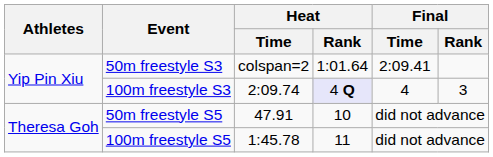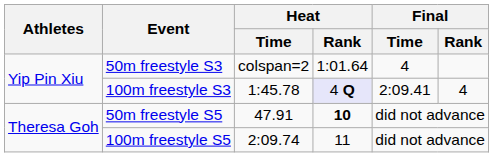(405, 66) 2:09.41 -> (405, 66) 4
(274, 90) 2:09.74 -> (274, 90) 1:45.78
(405, 90) 4 -> (405, 90) 2:09.41
(463, 90) 3 -> (463, 90) 4
(342, 115) normal -> (342, 115) bold
(274, 139) 1:45.78 -> (274, 139) 2:09.74
